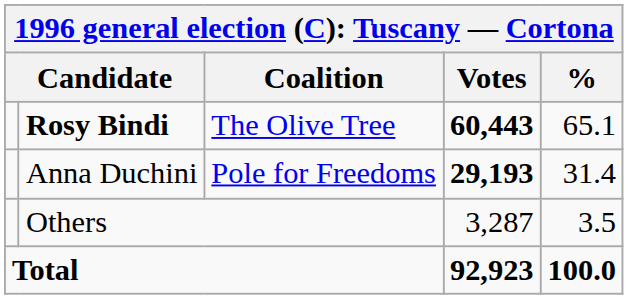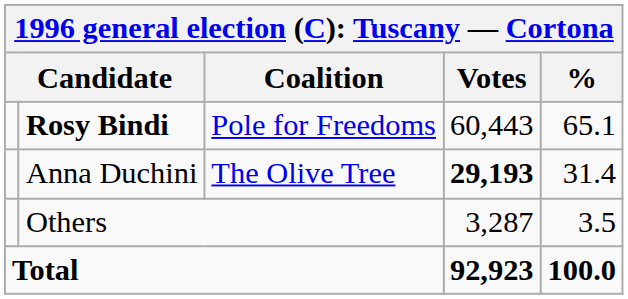(303, 125) The Olive Tree -> (324, 125) Pole for Freedoms
(492, 125) bold -> (492, 125) normal
(324, 173) Pole for Freedoms -> (303, 173) The Olive Tree
